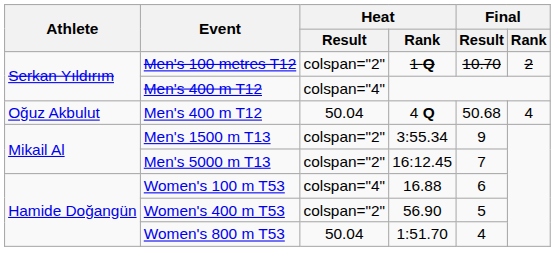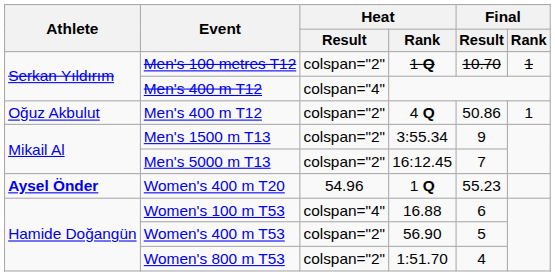(529, 64) 2 -> (529, 64) 1
(344, 113) 50.04 -> (344, 113) colspan="2"
(482, 113) 50.68 -> (482, 113) 50.86
(529, 113) 4 -> (529, 113) 1
+ row: (214, 186)
(344, 235) 50.04 -> (344, 259) colspan="2"
